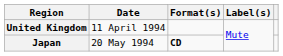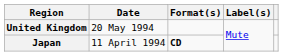(128, 28) 11 April 1994 -> (123, 28) 20 May 1994
(123, 43) 20 May 1994 -> (128, 43) 11 April 1994
